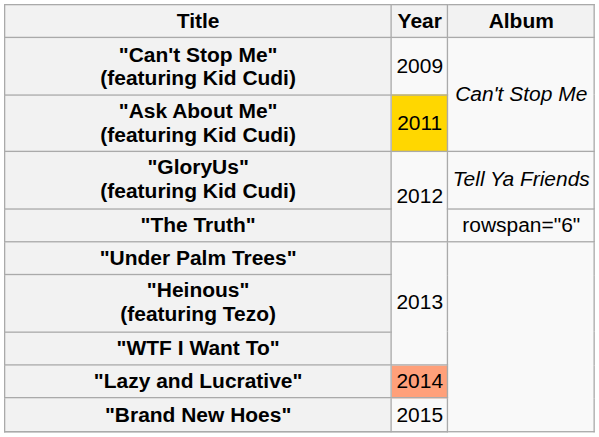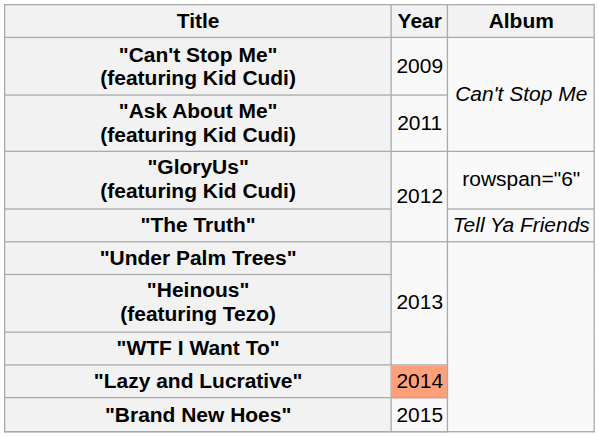(420, 122) gold background -> (420, 122) no background
(521, 179) Tell Ya Friends -> (521, 179) rowspan="6"
(521, 224) rowspan="6" -> (521, 224) Tell Ya Friends
